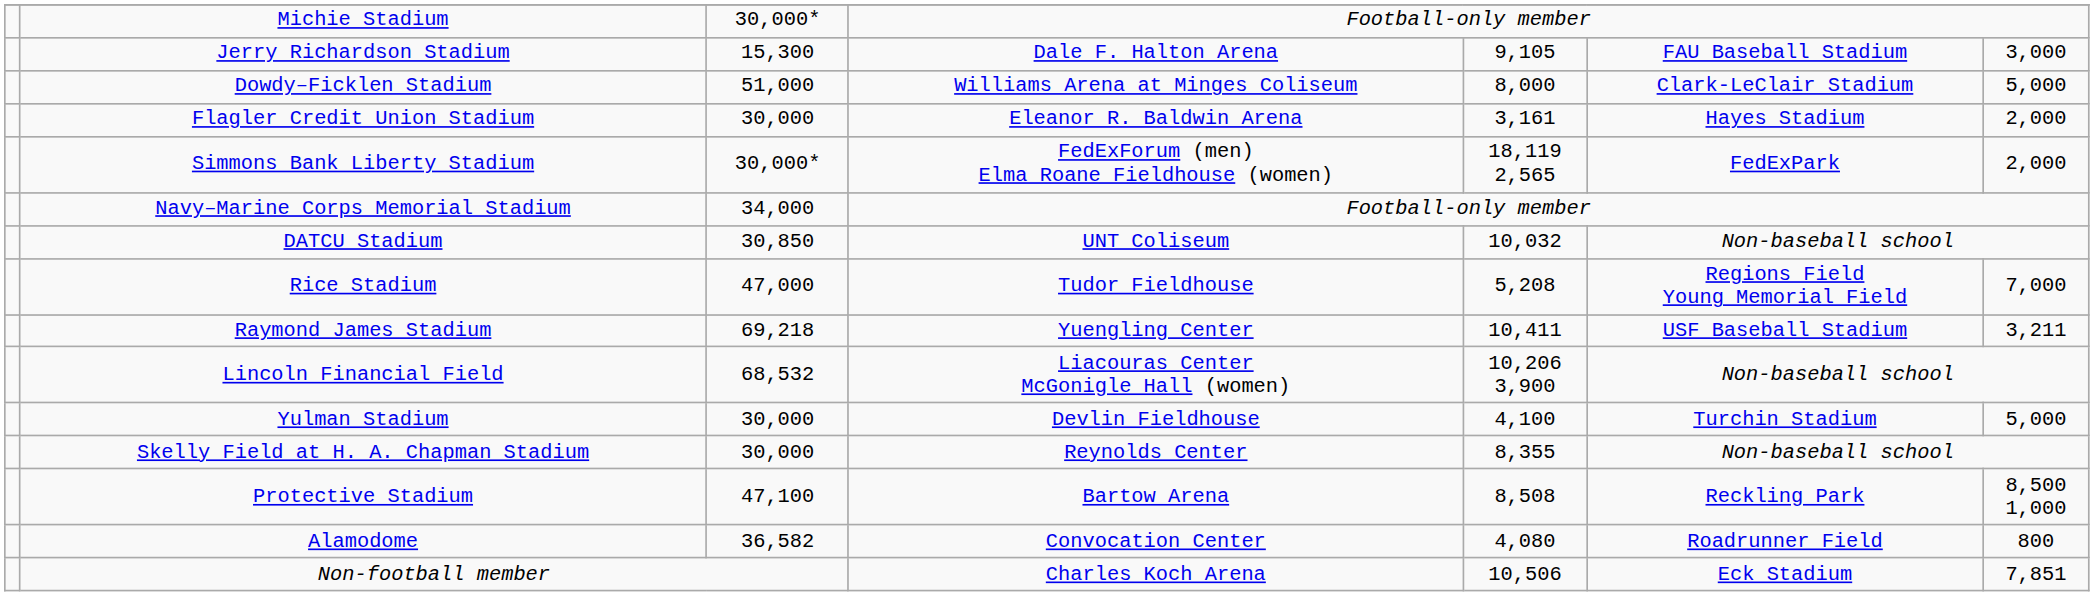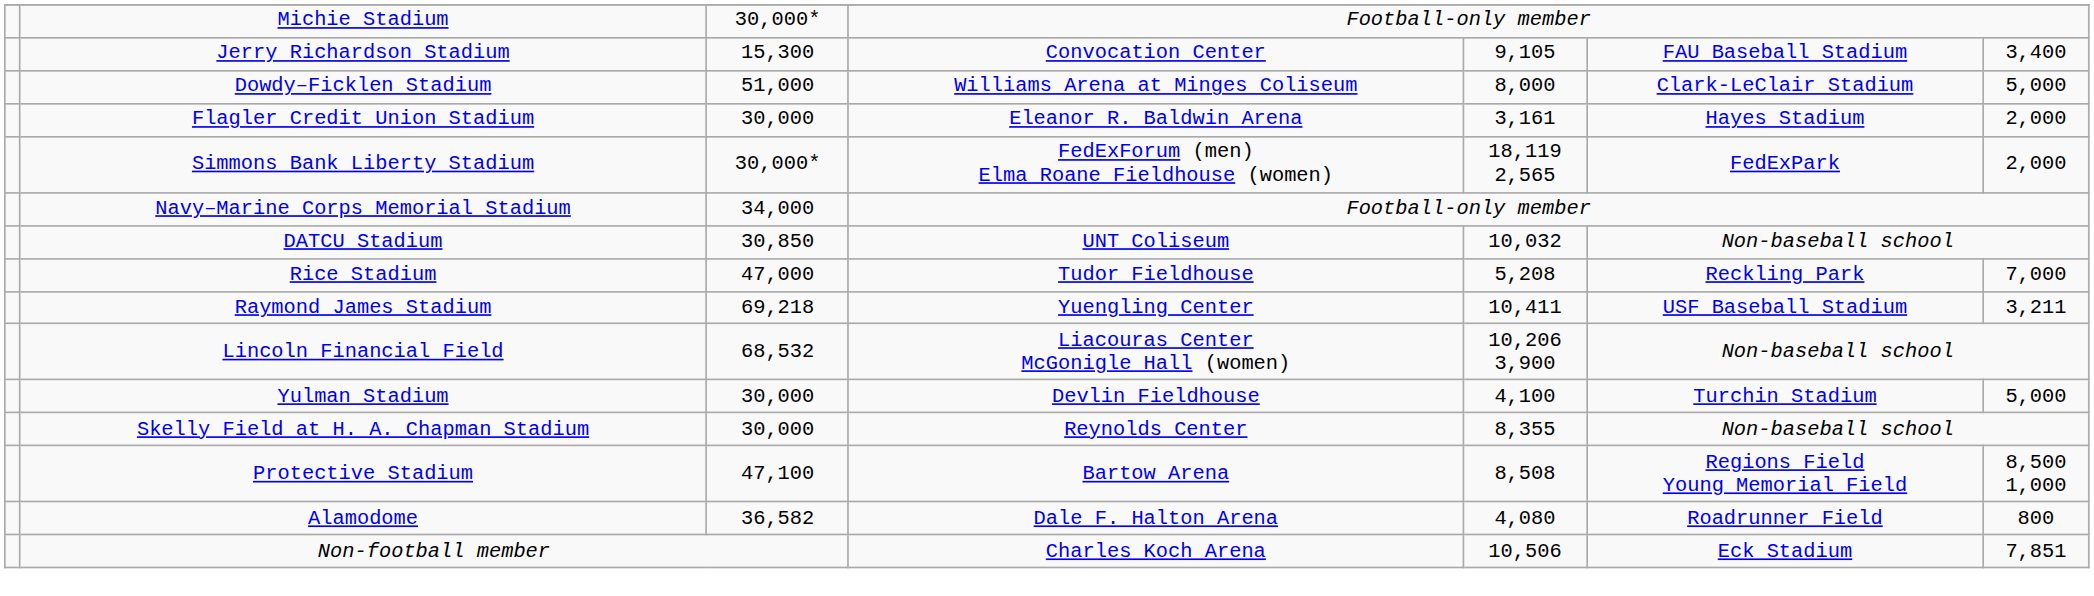(1156, 55) Dale F. Halton Arena -> (1156, 55) Convocation Center
(2036, 55) 3,000 -> (2036, 55) 3,400
(1785, 287) Regions Field Young Memorial Field -> (1785, 275) Reckling Park
(1785, 497) Reckling Park -> (1785, 474) Regions Field Young Memorial Field
(1156, 542) Convocation Center -> (1156, 519) Dale F. Halton Arena
